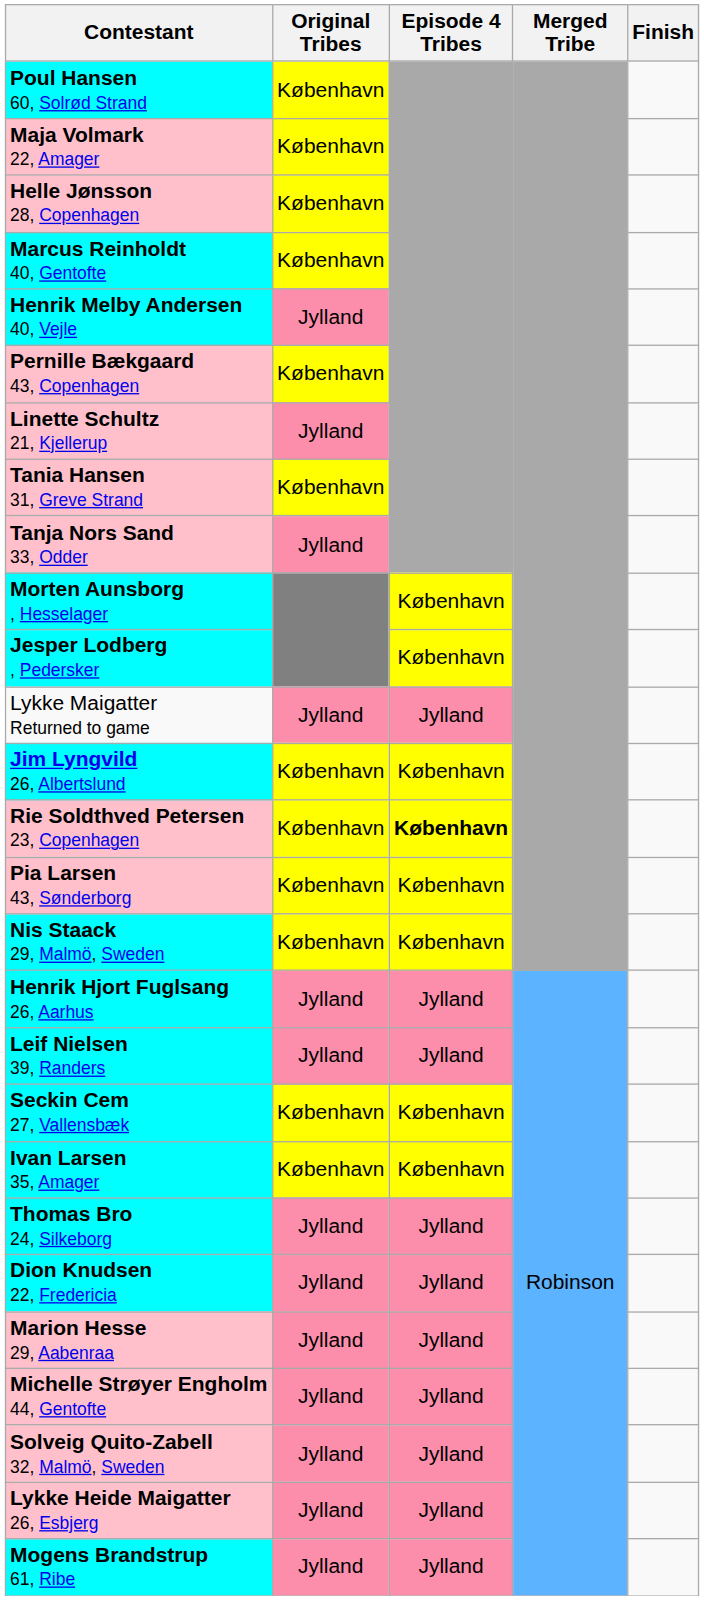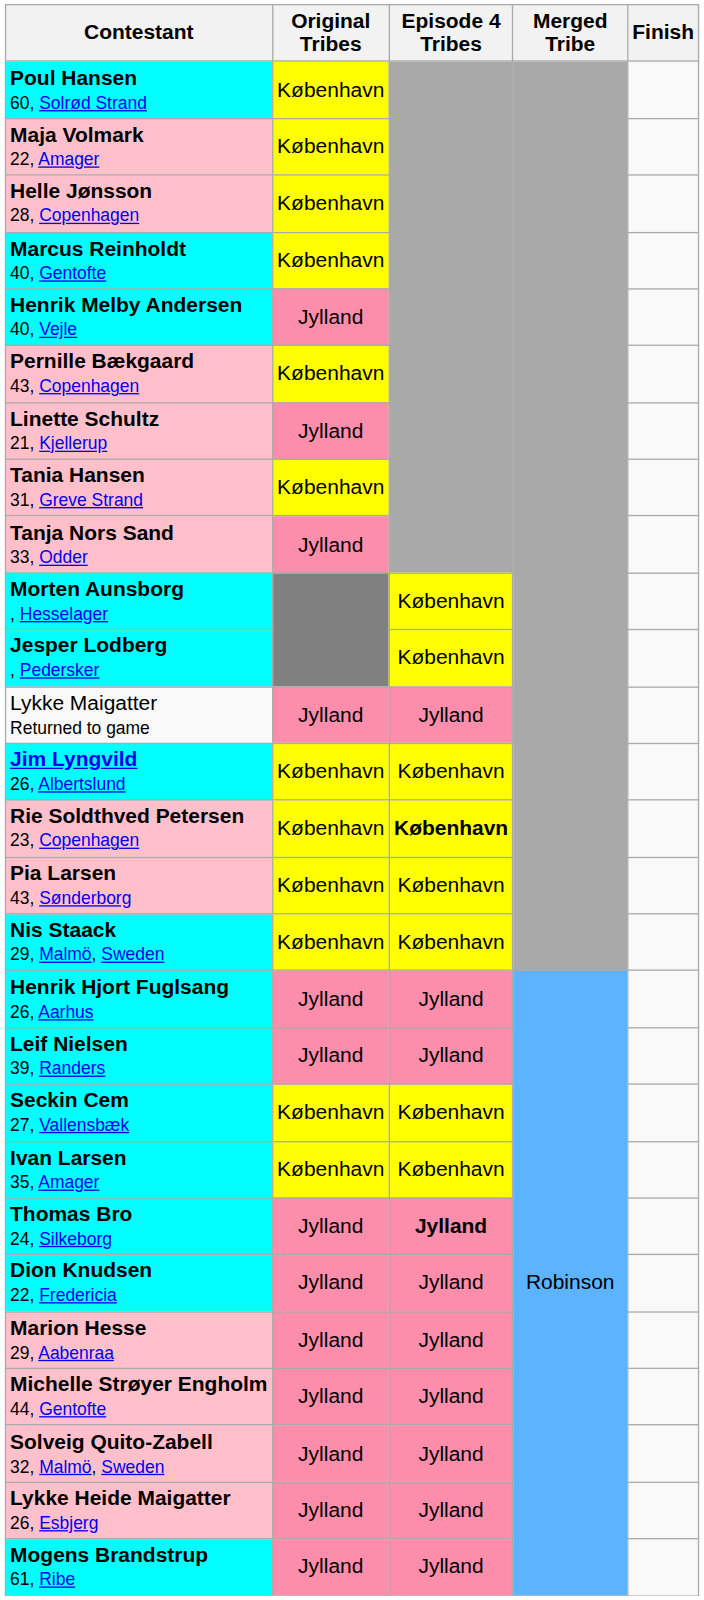(451, 1226) normal -> (451, 1226) bold
